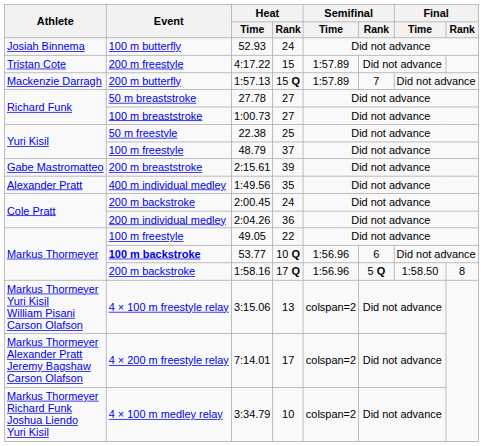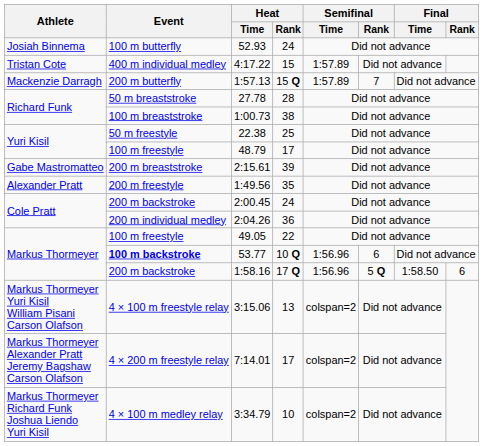(146, 64) 200 m freestyle -> (167, 64) 400 m individual medley
(288, 99) 27 -> (288, 99) 28
(288, 116) 27 -> (288, 116) 38
(288, 151) 37 -> (288, 151) 17
(167, 185) 400 m individual medley -> (146, 185) 200 m freestyle
(462, 272) 8 -> (462, 272) 6
